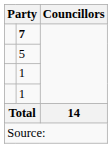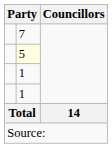(22, 34) bold -> (22, 34) normal
(22, 53) no background -> (22, 53) lightyellow background
